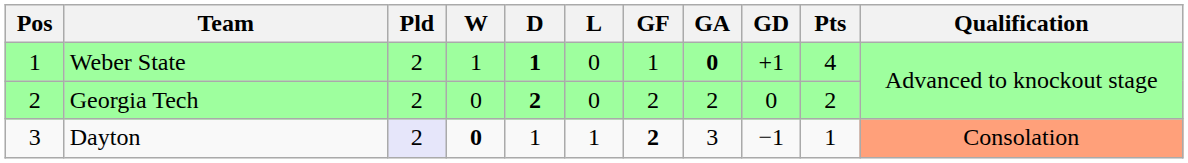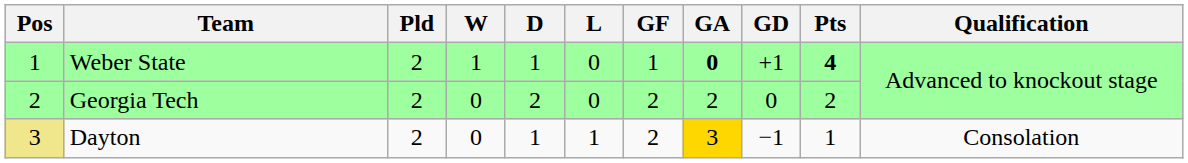(535, 61) bold -> (535, 61) normal
(830, 61) normal -> (830, 61) bold
(535, 99) bold -> (535, 99) normal
(35, 137) no background -> (35, 137) khaki background
(417, 137) lavender background -> (417, 137) no background
(476, 137) bold -> (476, 137) normal
(653, 137) bold -> (653, 137) normal
(712, 137) no background -> (712, 137) gold background
(1021, 137) lightsalmon background -> (1021, 137) no background
